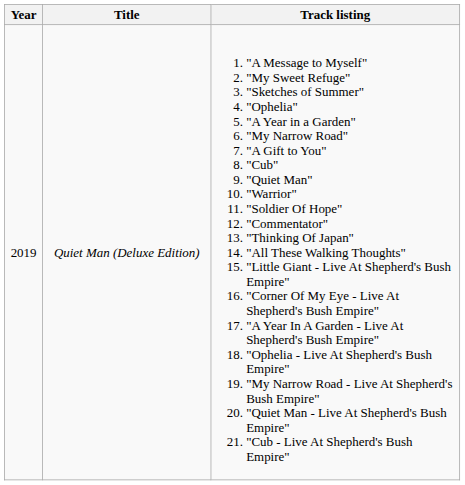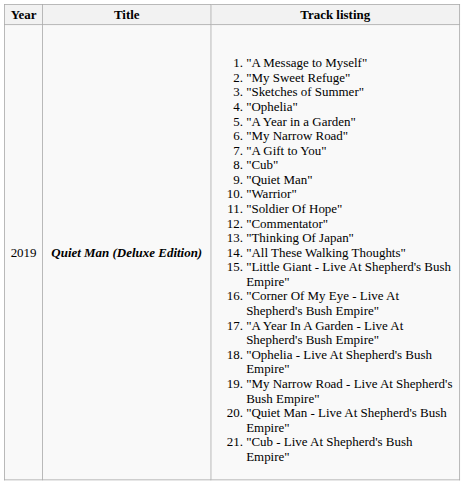(127, 252) normal -> (127, 252) bold
